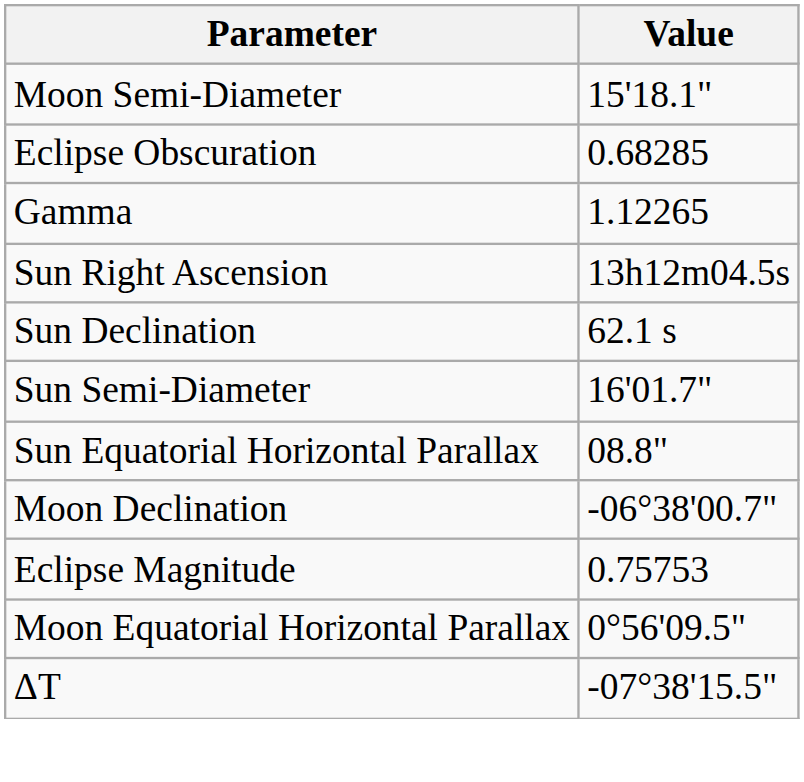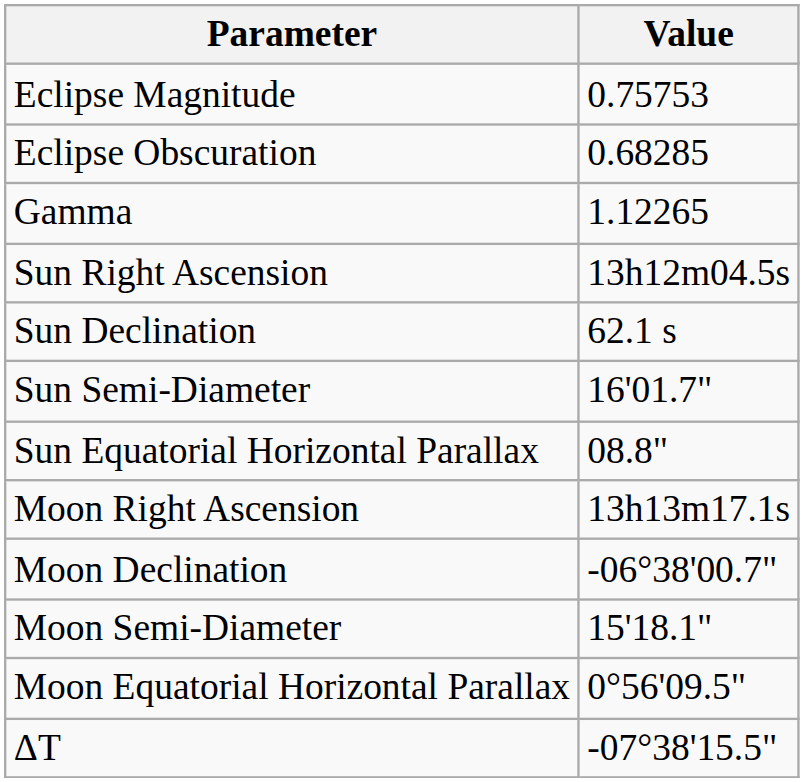rows swapped: (155, 568) <-> (178, 93)
+ row: (186, 509)
